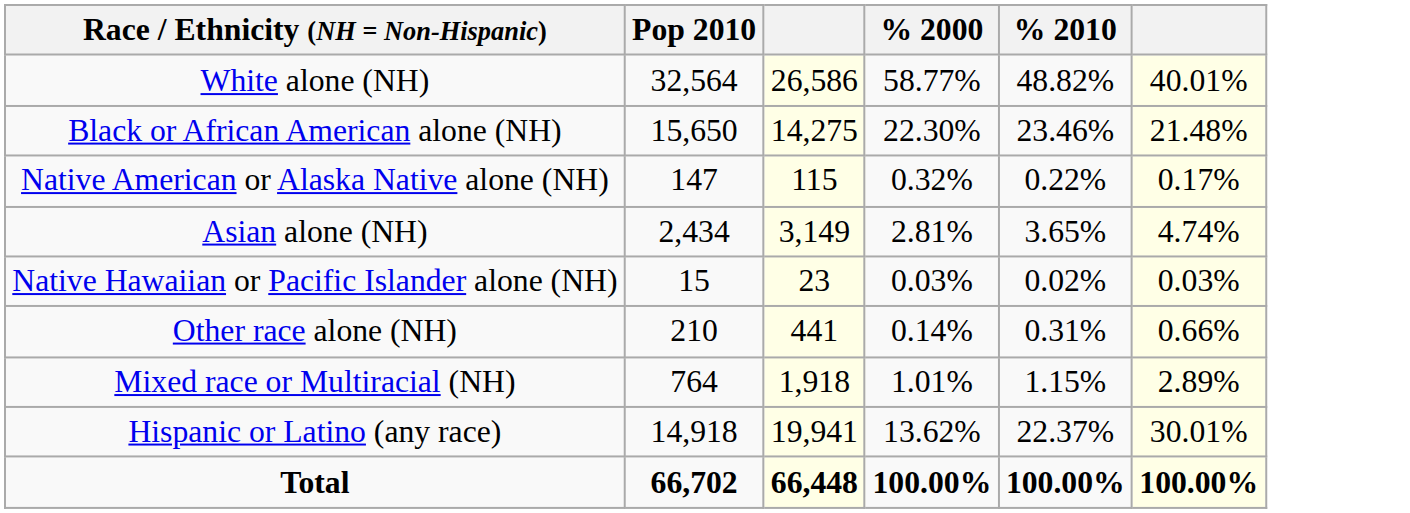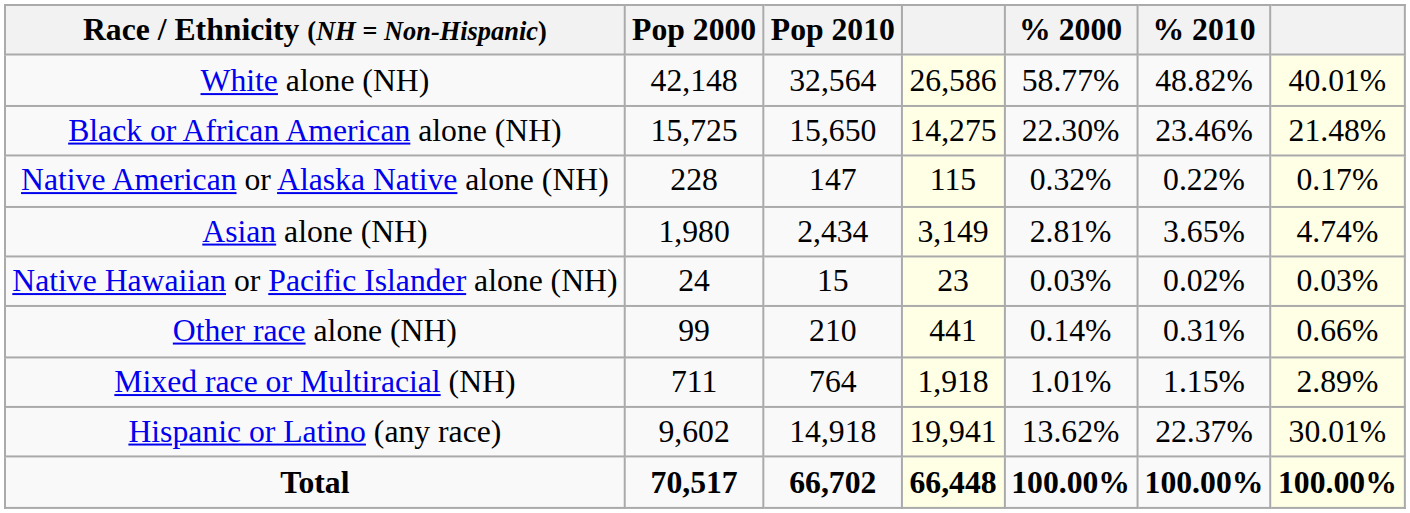+ column: (694, 29)
